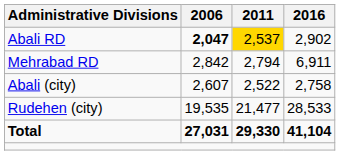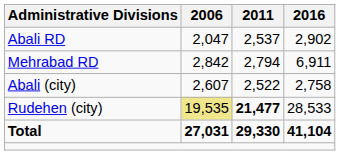(211, 39) bold -> (211, 39) normal
(262, 39) gold background -> (262, 39) no background
(207, 108) no background -> (207, 108) khaki background
(258, 108) normal -> (258, 108) bold
